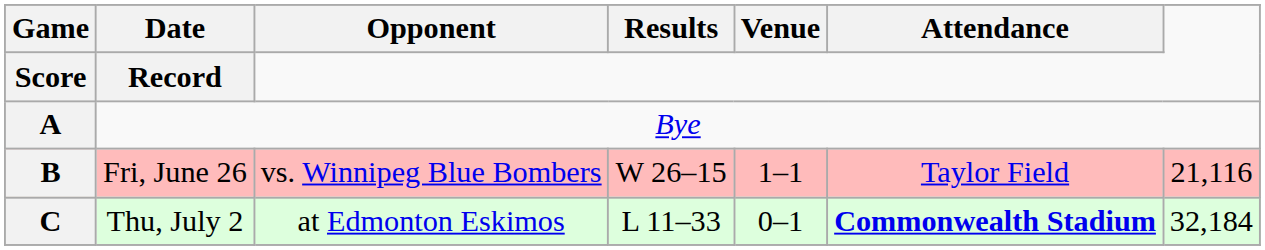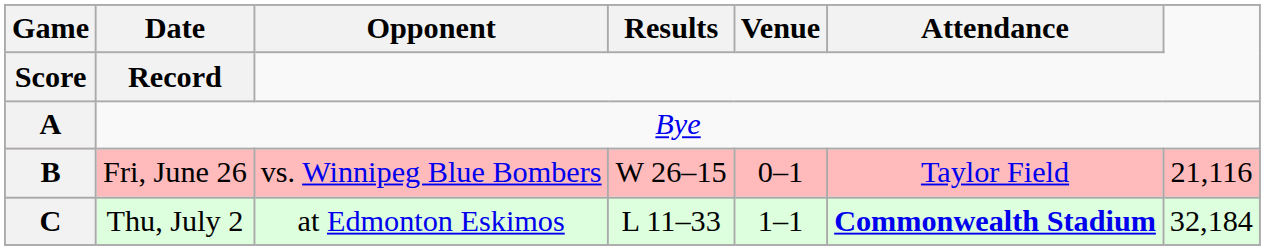(780, 172) 1–1 -> (780, 172) 0–1
(780, 220) 0–1 -> (780, 220) 1–1
